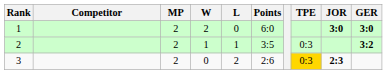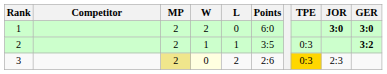(176, 61) no background -> (176, 61) khaki background
(206, 61) no background -> (206, 61) lightyellow background
(336, 61) bold -> (336, 61) normal
